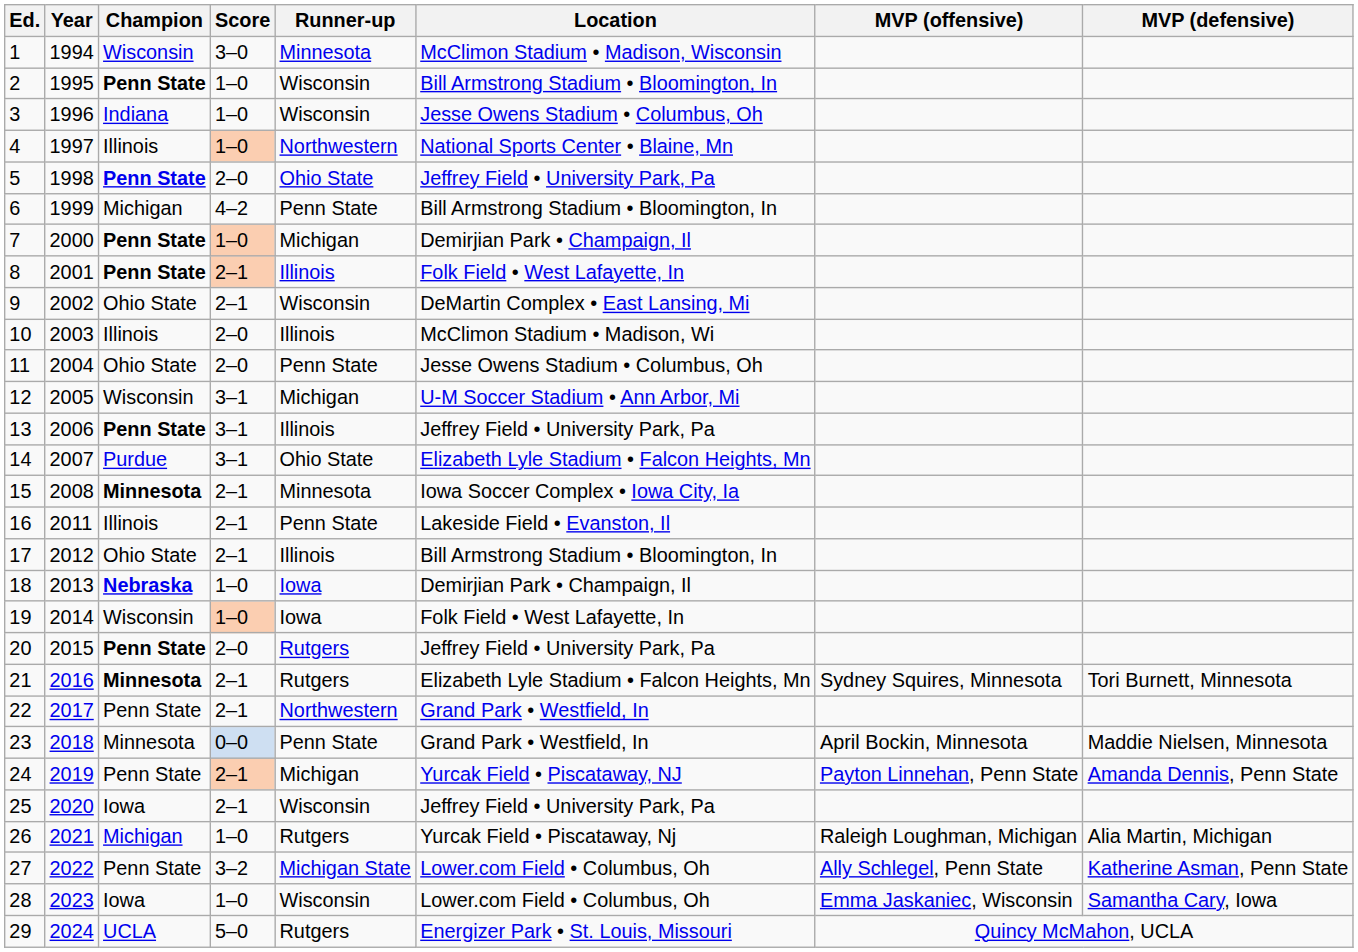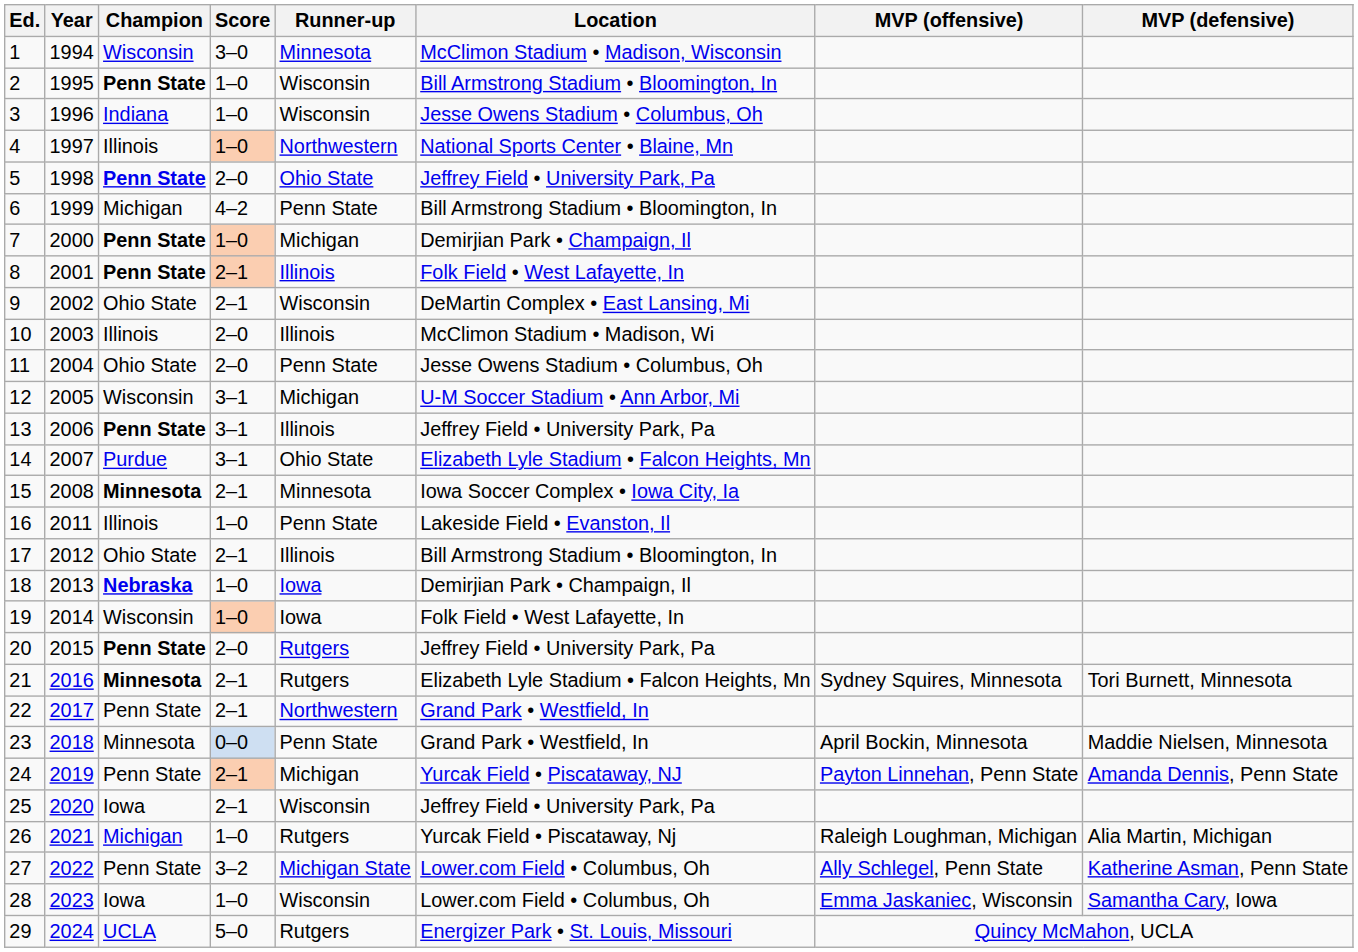(232, 523) 2–1 -> (232, 523) 1–0
